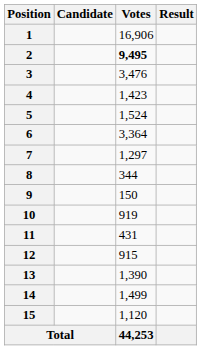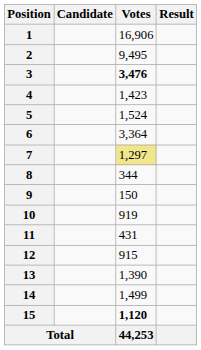(133, 54) bold -> (133, 54) normal
(133, 74) normal -> (133, 74) bold
(133, 154) no background -> (133, 154) khaki background
(133, 315) normal -> (133, 315) bold
